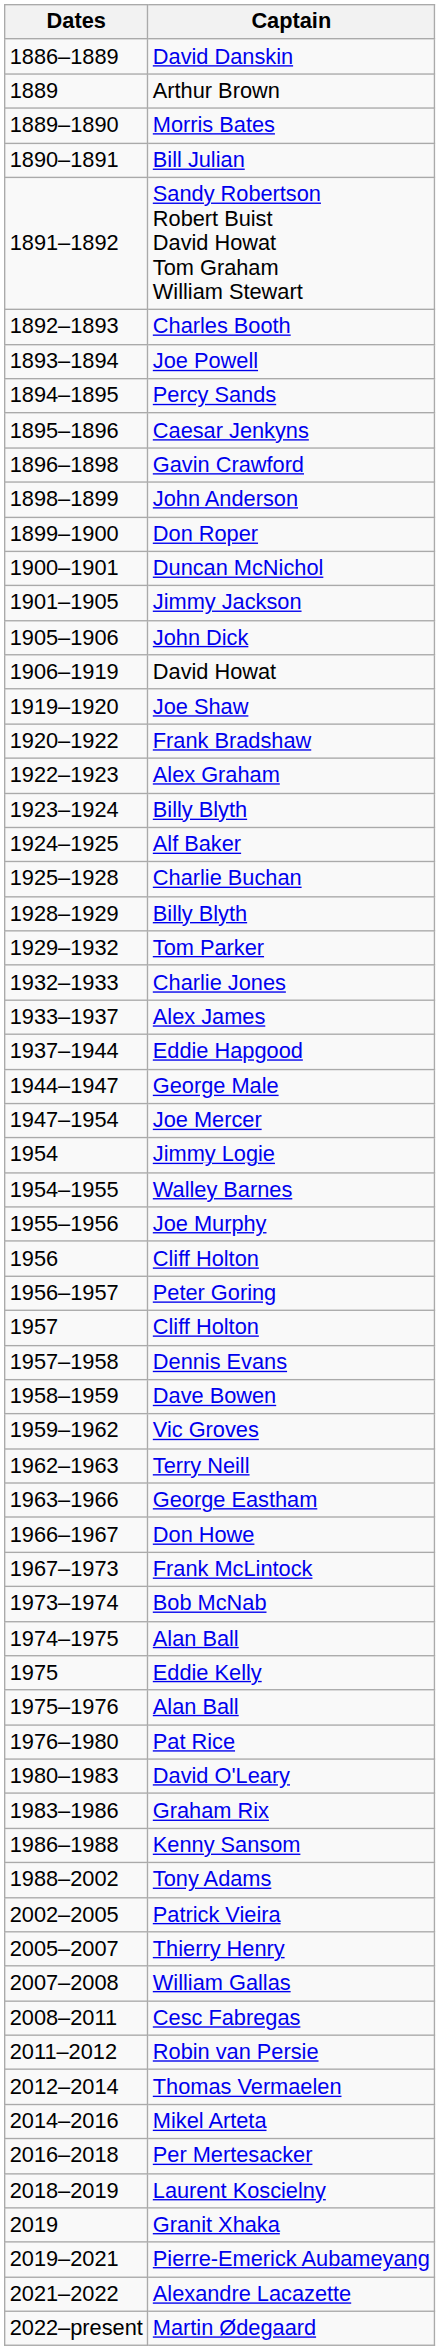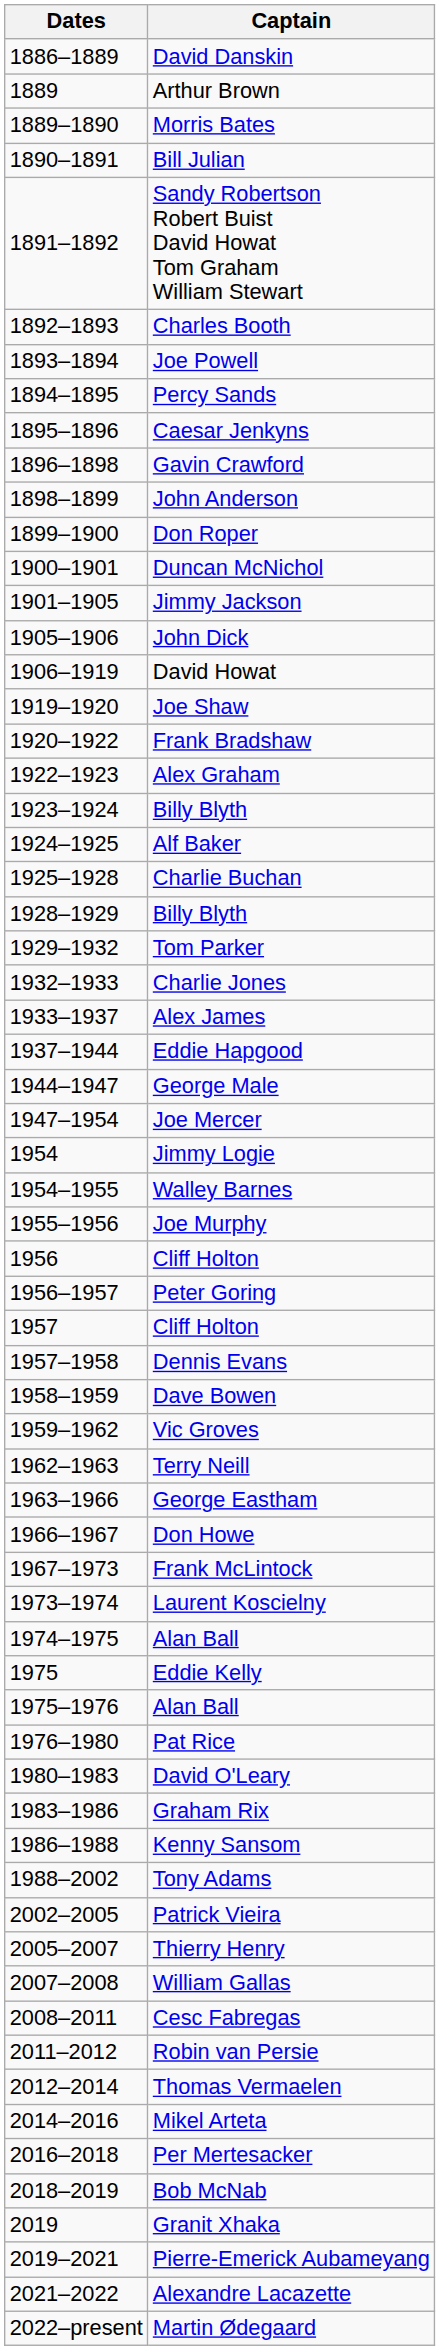(210, 1603) Bob McNab -> (239, 1603) Laurent Koscielny
(239, 2190) Laurent Koscielny -> (210, 2190) Bob McNab
